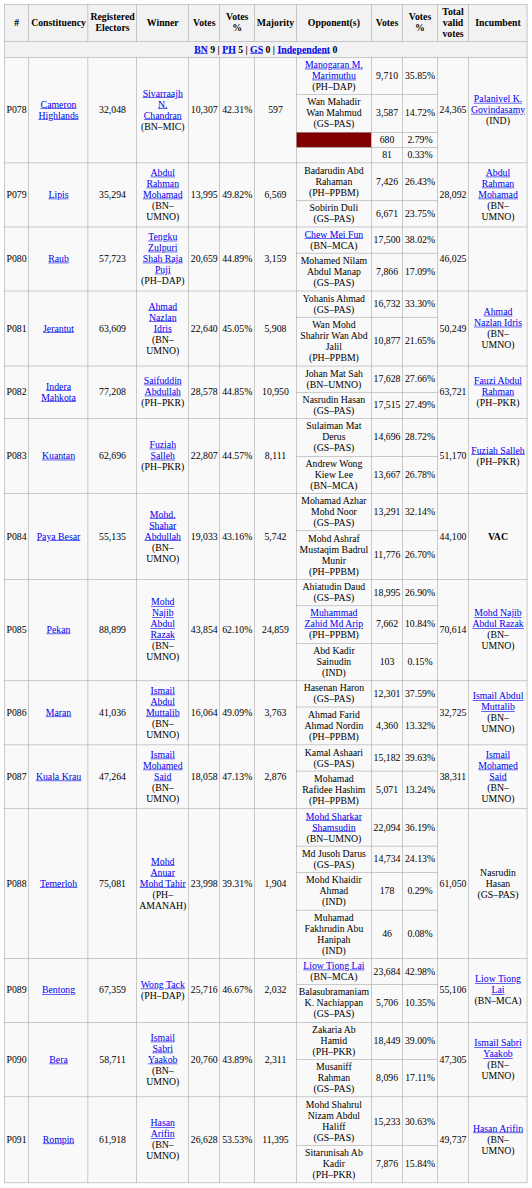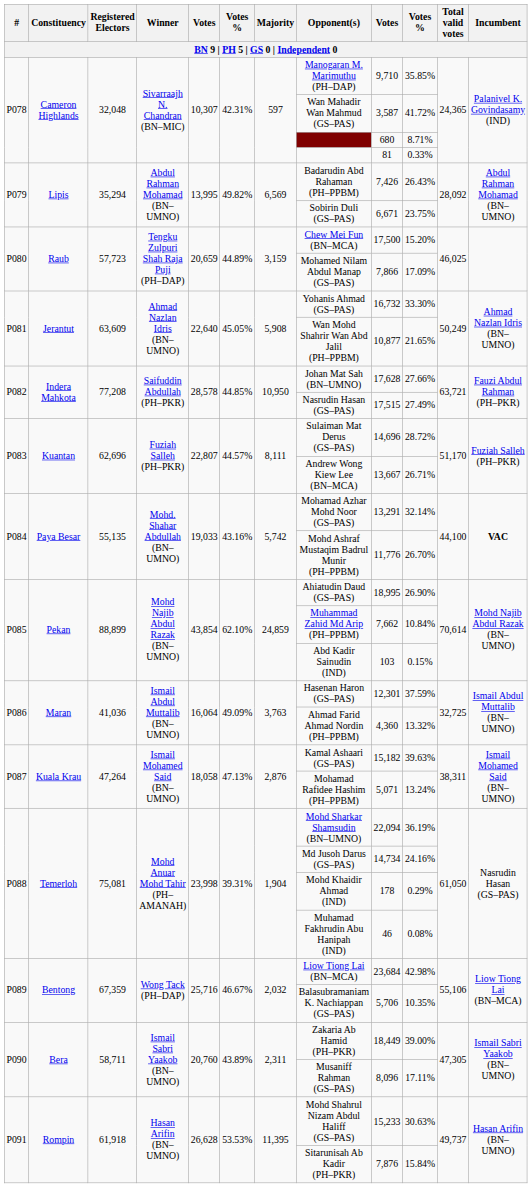(420, 113) 14.72% -> (420, 113) 41.72%
(420, 140) 2.79% -> (420, 140) 8.71%
(420, 240) 38.02% -> (420, 240) 15.20%
(420, 475) 26.78% -> (420, 475) 26.71%
(420, 859) 24.13% -> (420, 859) 24.16%
